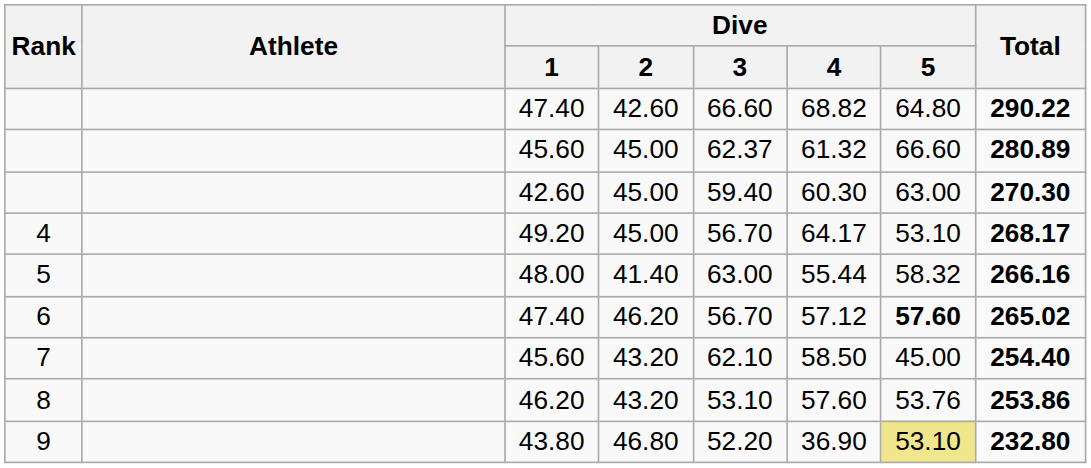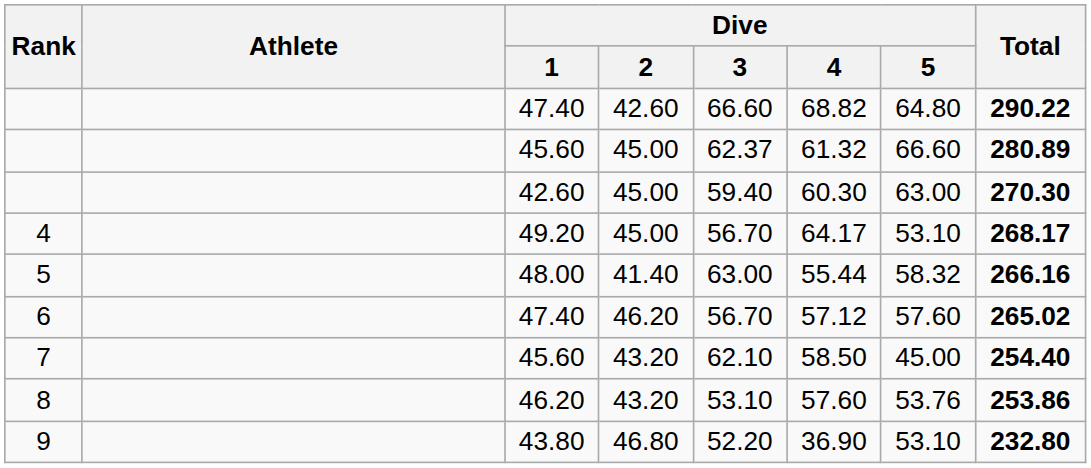(928, 316) bold -> (928, 316) normal
(928, 441) khaki background -> (928, 441) no background
